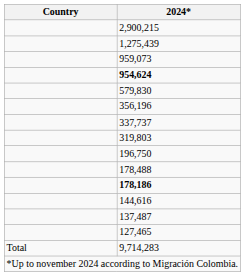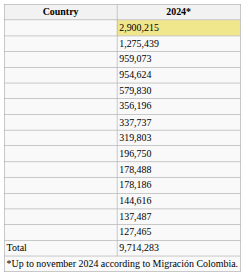(139, 28) no background -> (139, 28) khaki background
(135, 75) bold -> (135, 75) normal
(135, 185) bold -> (135, 185) normal
